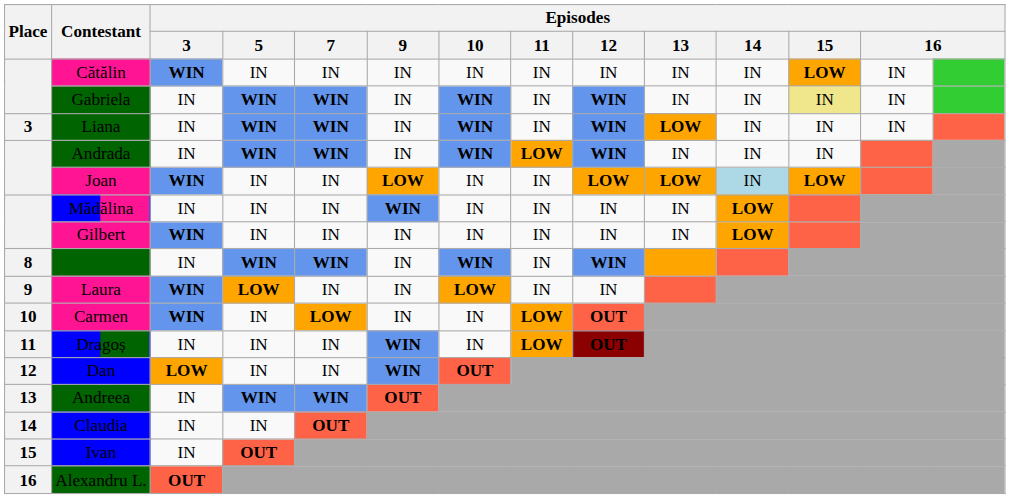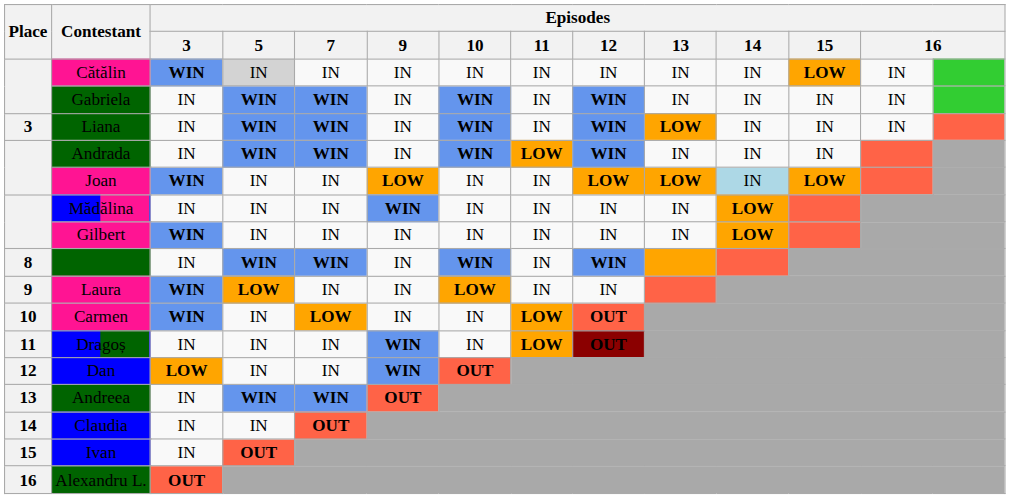(259, 72) no background -> (259, 72) lightgrey background
(825, 99) khaki background -> (825, 99) no background
